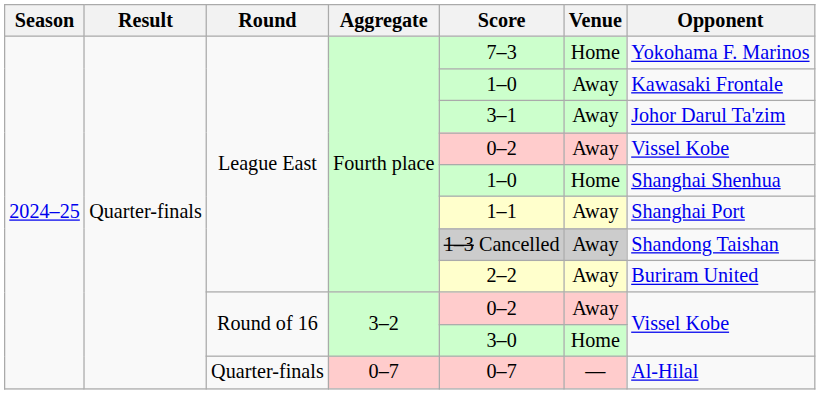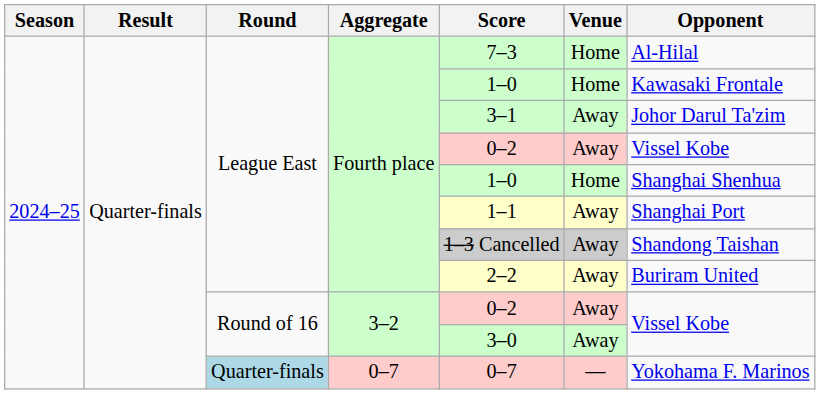(720, 52) Yokohama F. Marinos -> (665, 52) Al-Hilal
(595, 84) Away -> (595, 84) Home
(595, 340) Home -> (595, 340) Away
(267, 372) no background -> (267, 372) lightblue background
(665, 372) Al-Hilal -> (720, 372) Yokohama F. Marinos
